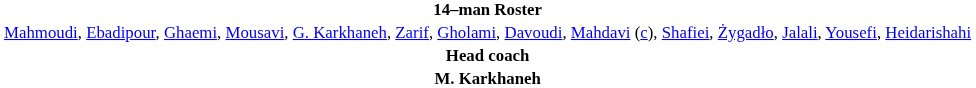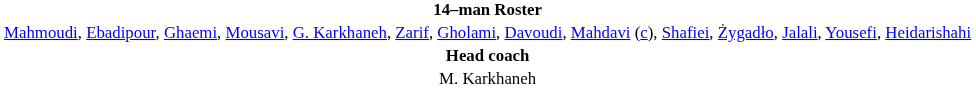(488, 78) bold -> (488, 78) normal
